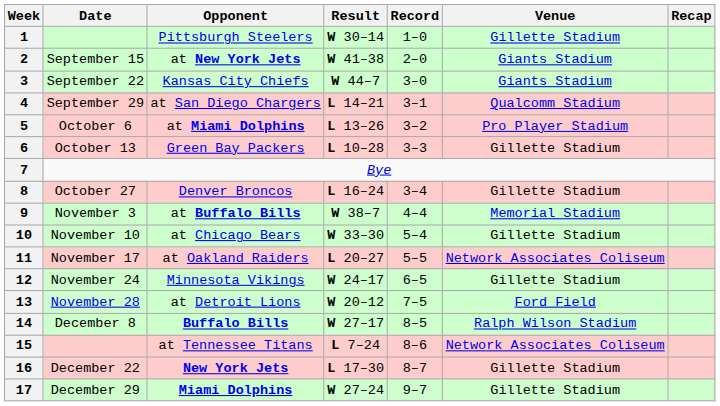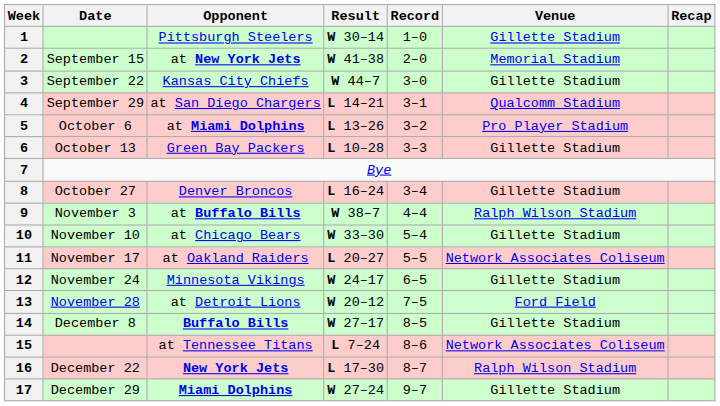(555, 60) Giants Stadium -> (555, 60) Memorial Stadium
(555, 82) Giants Stadium -> (555, 82) Gillette Stadium
(555, 214) Memorial Stadium -> (555, 214) Ralph Wilson Stadium
(555, 324) Ralph Wilson Stadium -> (555, 324) Gillette Stadium
(555, 368) Gillette Stadium -> (555, 368) Ralph Wilson Stadium
